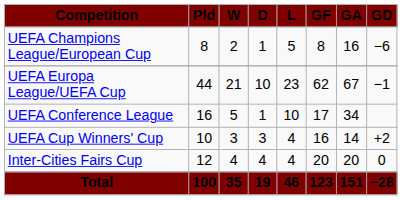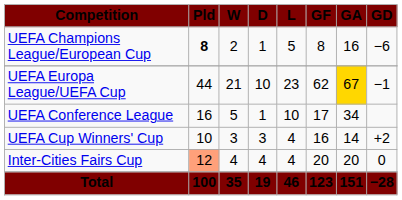(204, 46) normal -> (204, 46) bold
(351, 84) no background -> (351, 84) gold background
(204, 160) no background -> (204, 160) lightsalmon background
